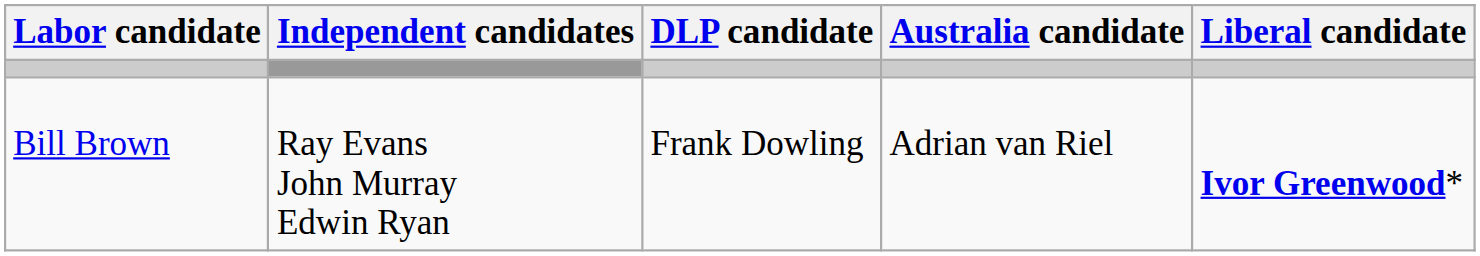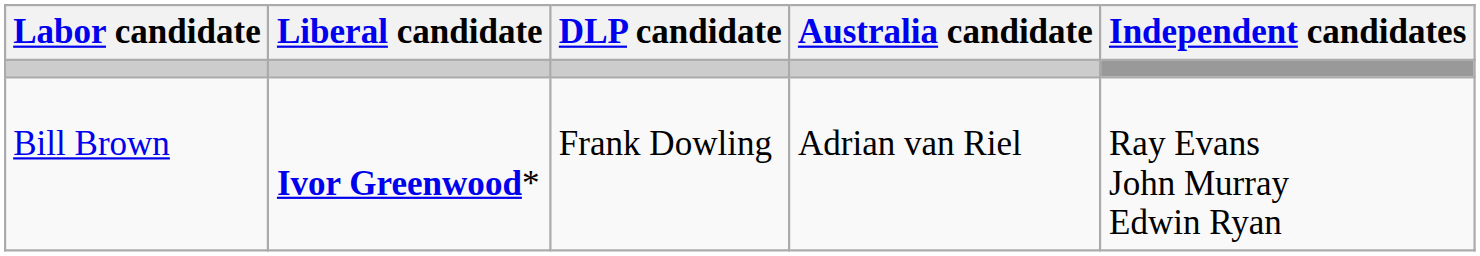columns swapped: (1333, 32) <-> (456, 32)
